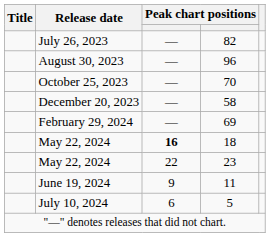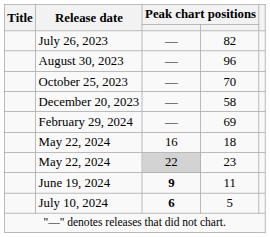(171, 142) bold -> (171, 142) normal
(171, 162) no background -> (171, 162) lightgrey background
(171, 182) normal -> (171, 182) bold
(171, 203) normal -> (171, 203) bold
